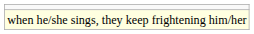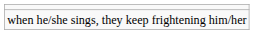(127, 19) lightyellow background -> (127, 19) no background
